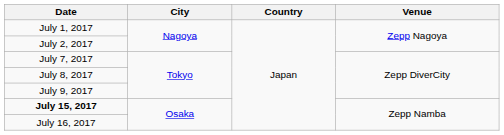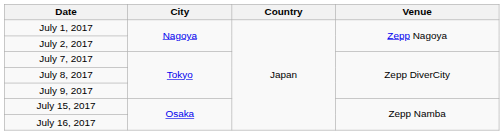(66, 106) bold -> (66, 106) normal
